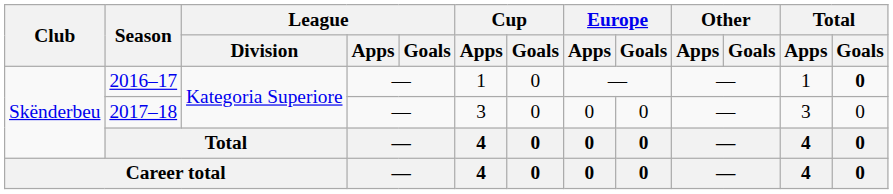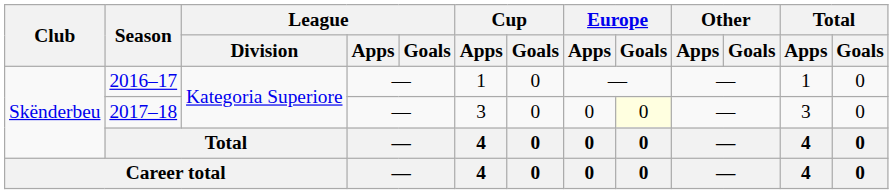(860, 81) bold -> (860, 81) normal
(644, 111) no background -> (644, 111) lightyellow background
